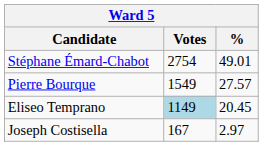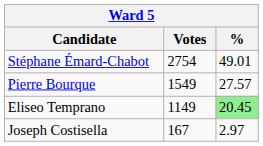(182, 107) lightblue background -> (182, 107) no background
(235, 107) no background -> (235, 107) lightgreen background
